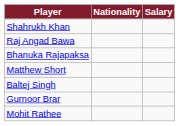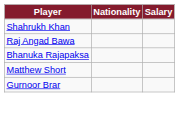- row: (31, 85)
- row: (34, 114)
